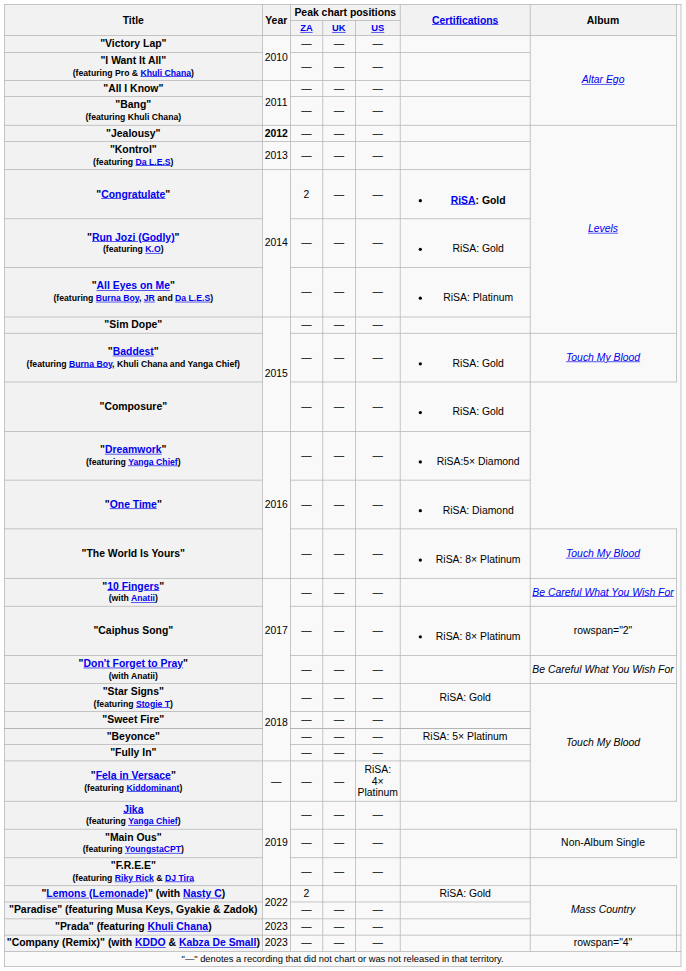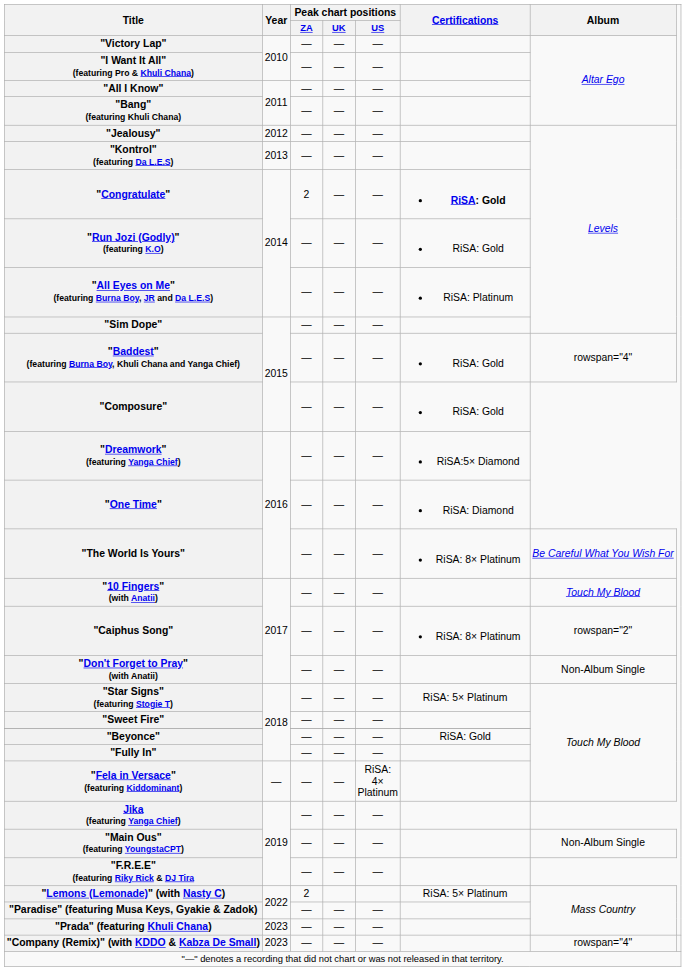(276, 133) bold -> (276, 133) normal
(603, 357) Touch My Blood -> (603, 357) rowspan="4"
(603, 553) Touch My Blood -> (603, 553) Be Careful What You Wish For
(603, 592) Be Careful What You Wish For -> (603, 592) Touch My Blood
(603, 669) Be Careful What You Wish For -> (603, 669) Non-Album Single
(465, 697) RiSA: Gold -> (465, 697) RiSA: 5× Platinum
(465, 736) RiSA: 5× Platinum -> (465, 736) RiSA: Gold
(465, 894) RiSA: Gold -> (465, 894) RiSA: 5× Platinum
